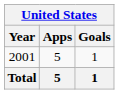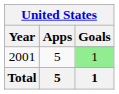(95, 57) no background -> (95, 57) lightgreen background
